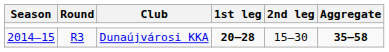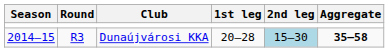(238, 37) bold -> (238, 37) normal
(291, 37) no background -> (291, 37) lightblue background
